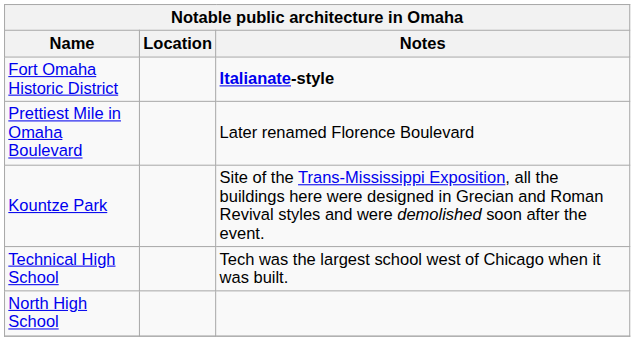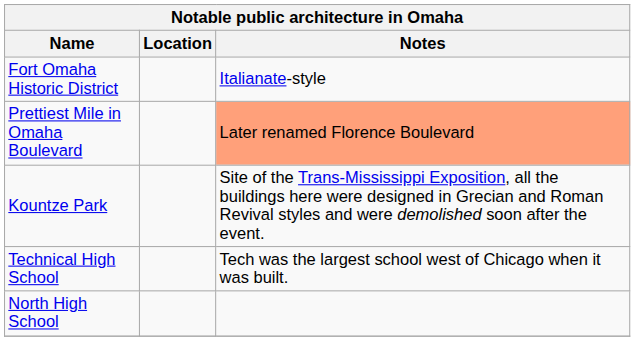(277, 79) bold -> (273, 79) normal
(347, 133) no background -> (347, 133) lightsalmon background
